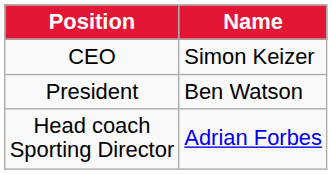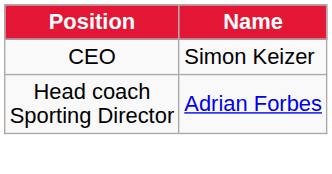- row: (92, 91)
